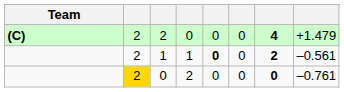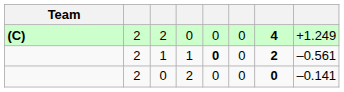(316, 35) +1.479 -> (316, 35) +1.249
(137, 76) gold background -> (137, 76) no background
(316, 76) –0.761 -> (316, 76) –0.141
